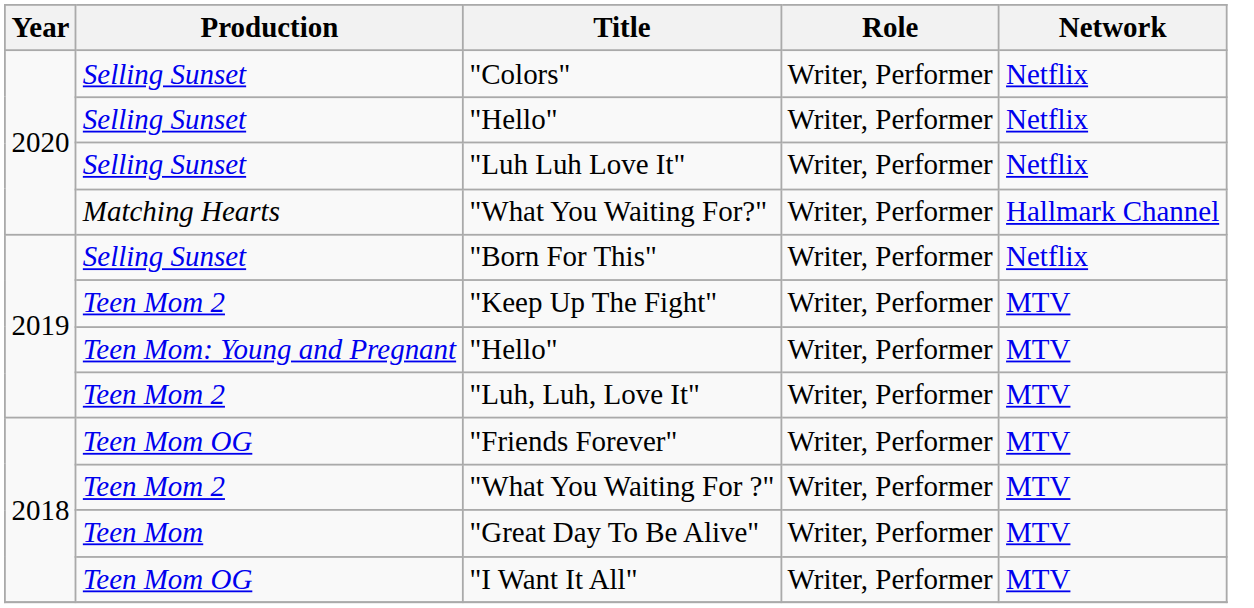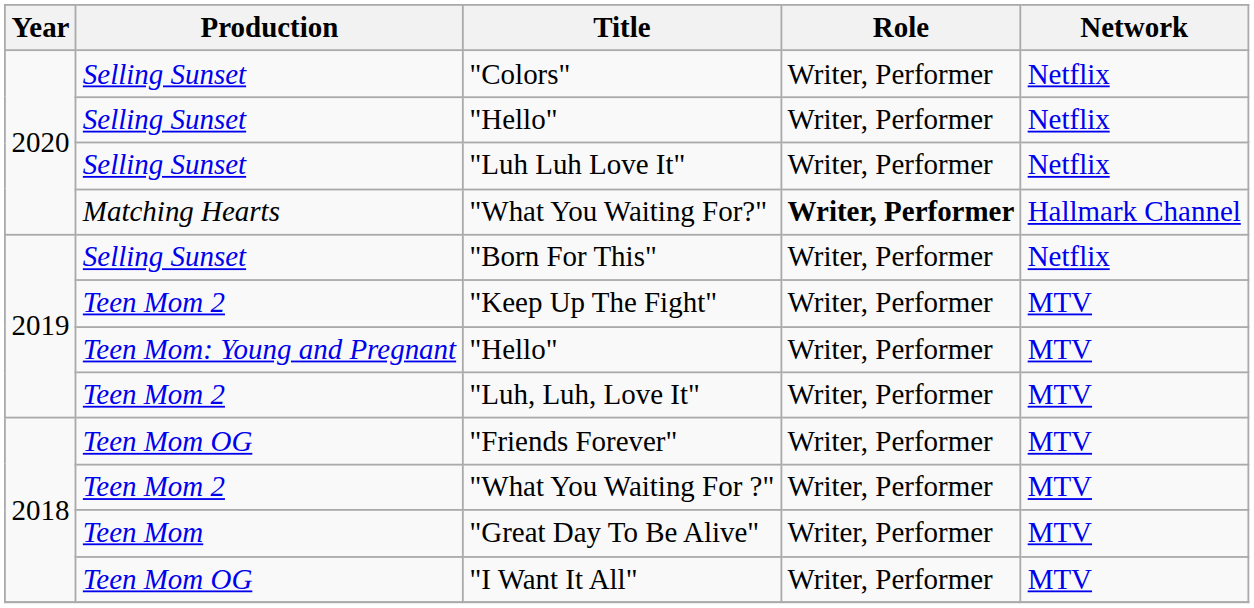(890, 211) normal -> (901, 211) bold
